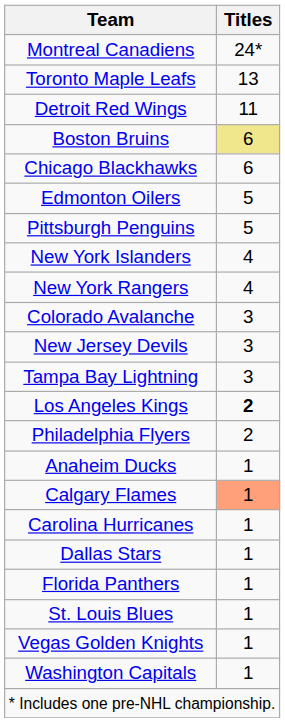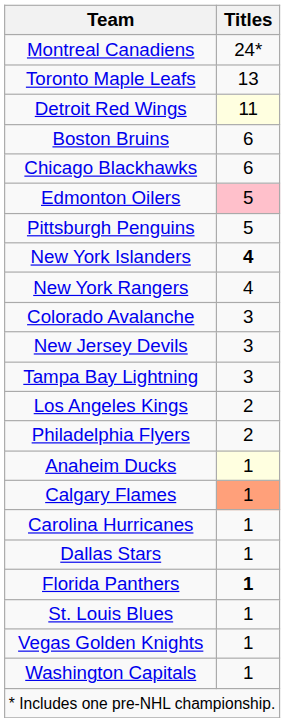(248, 109) no background -> (248, 109) lightyellow background
(248, 138) khaki background -> (248, 138) no background
(248, 198) no background -> (248, 198) pink background
(248, 257) normal -> (248, 257) bold
(248, 406) bold -> (248, 406) normal
(248, 465) no background -> (248, 465) lightyellow background
(248, 584) normal -> (248, 584) bold
